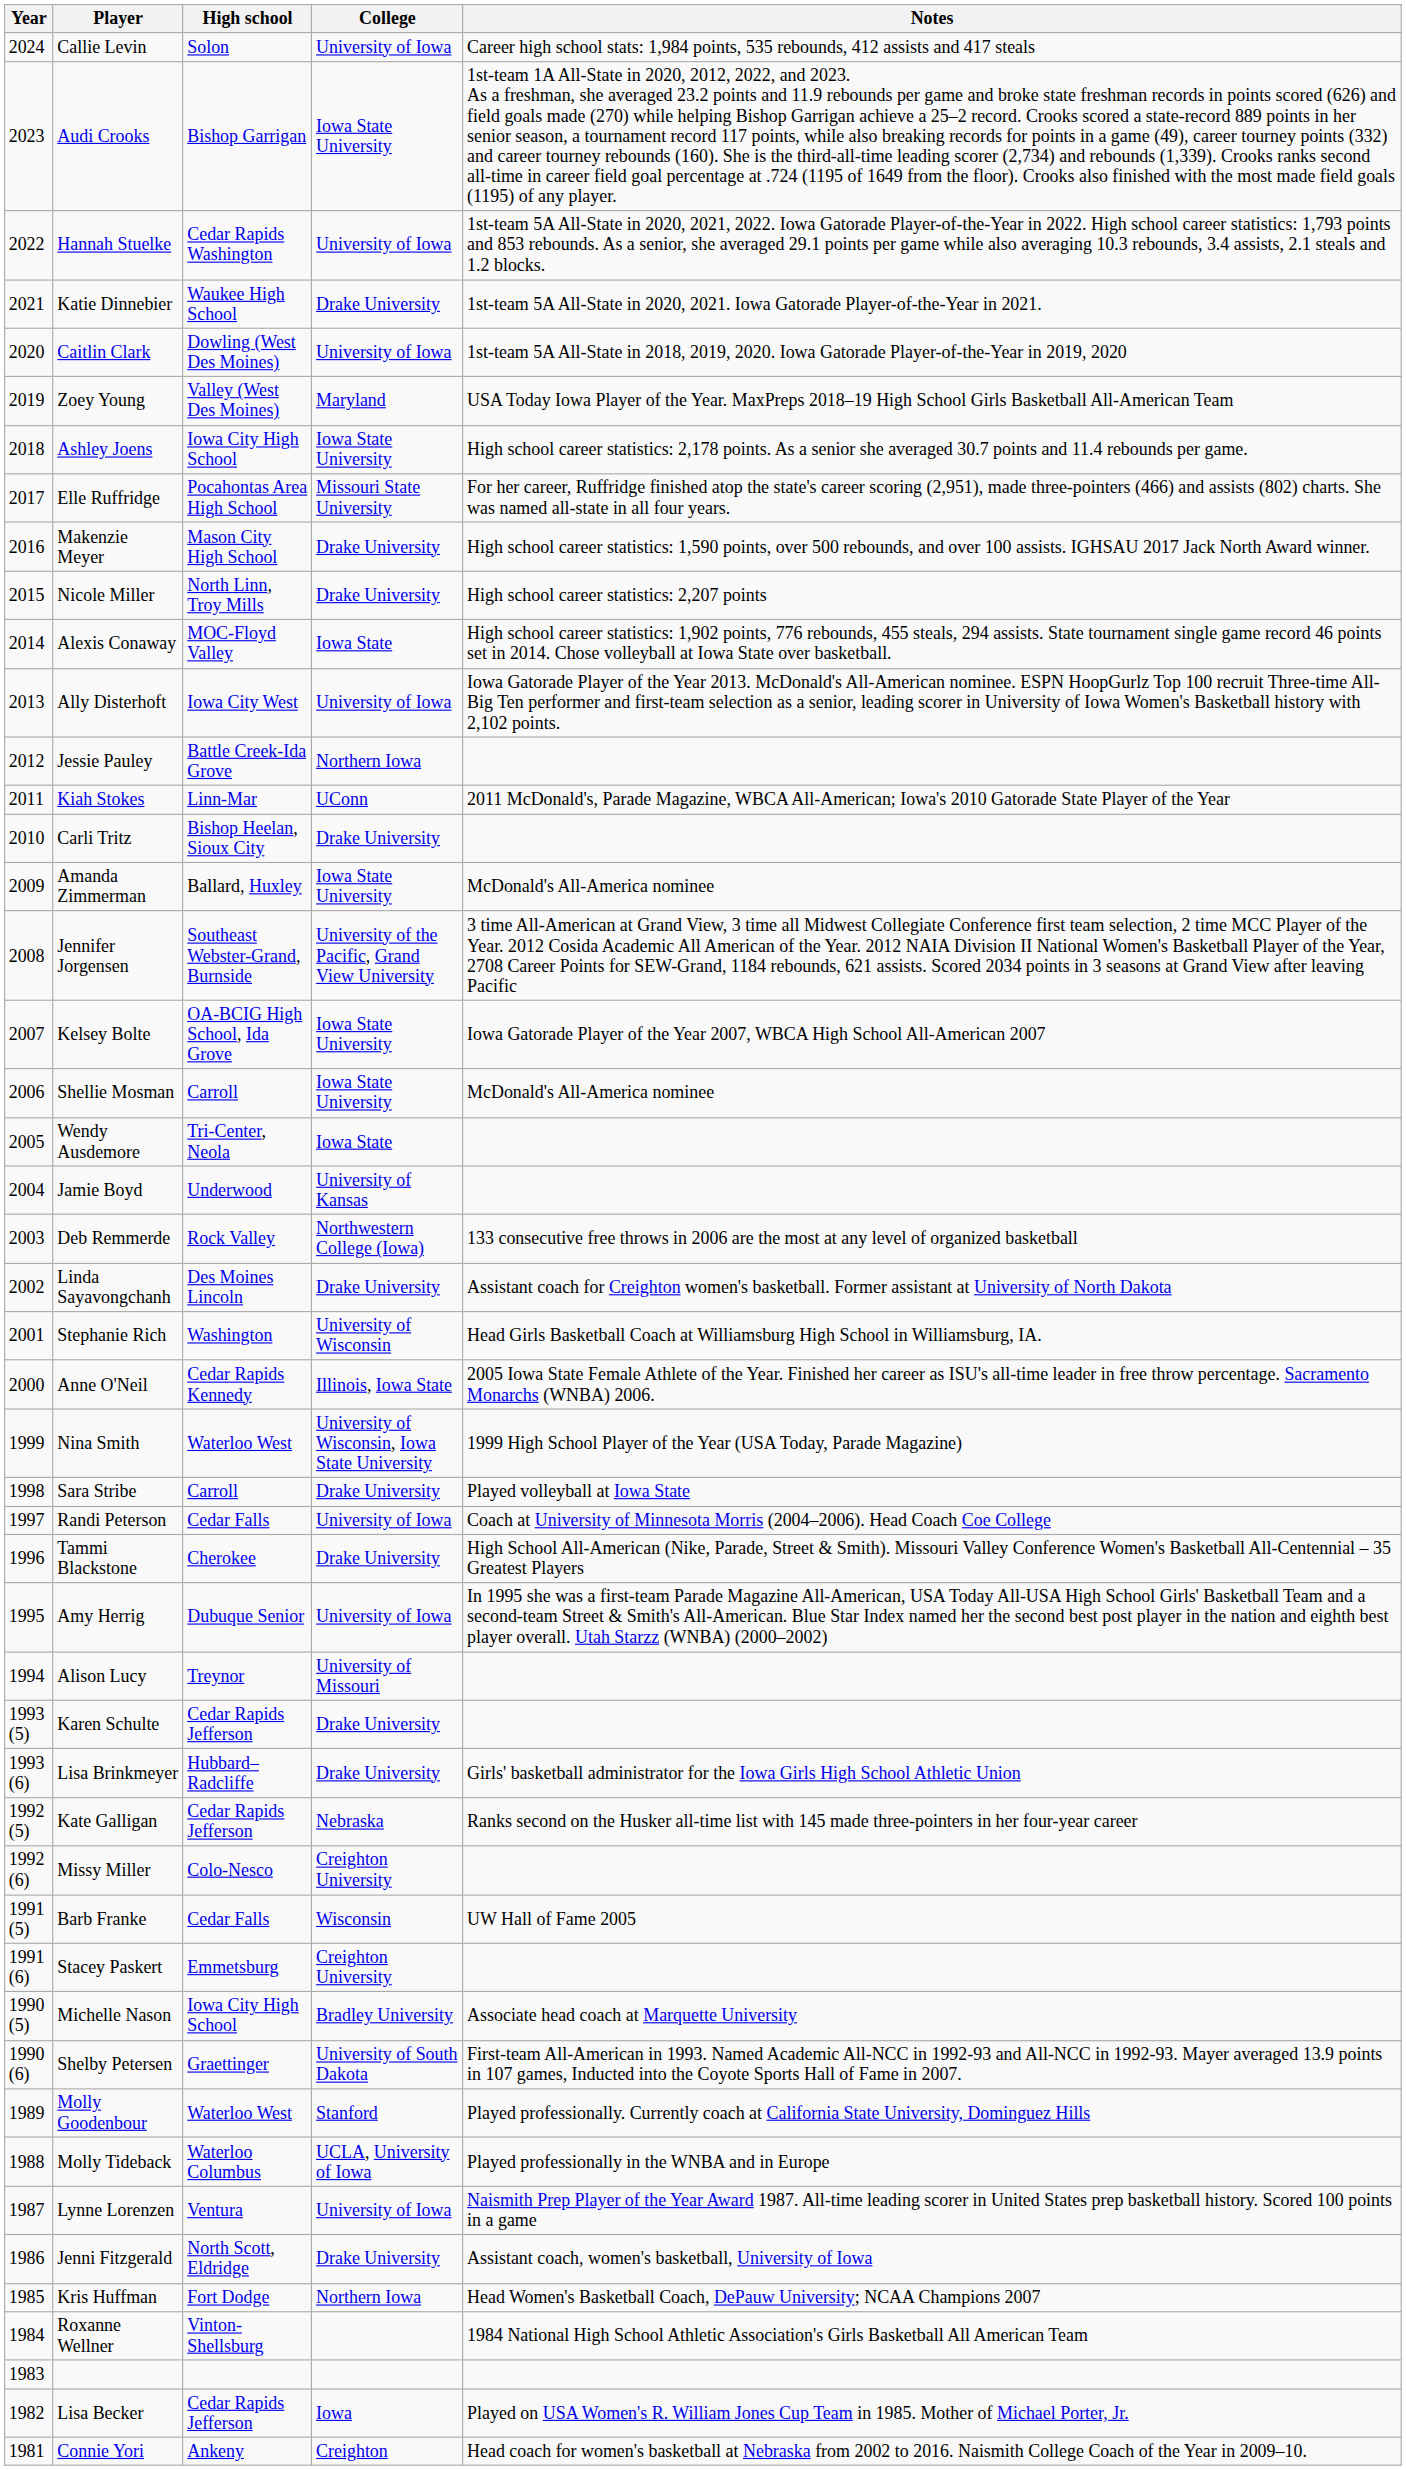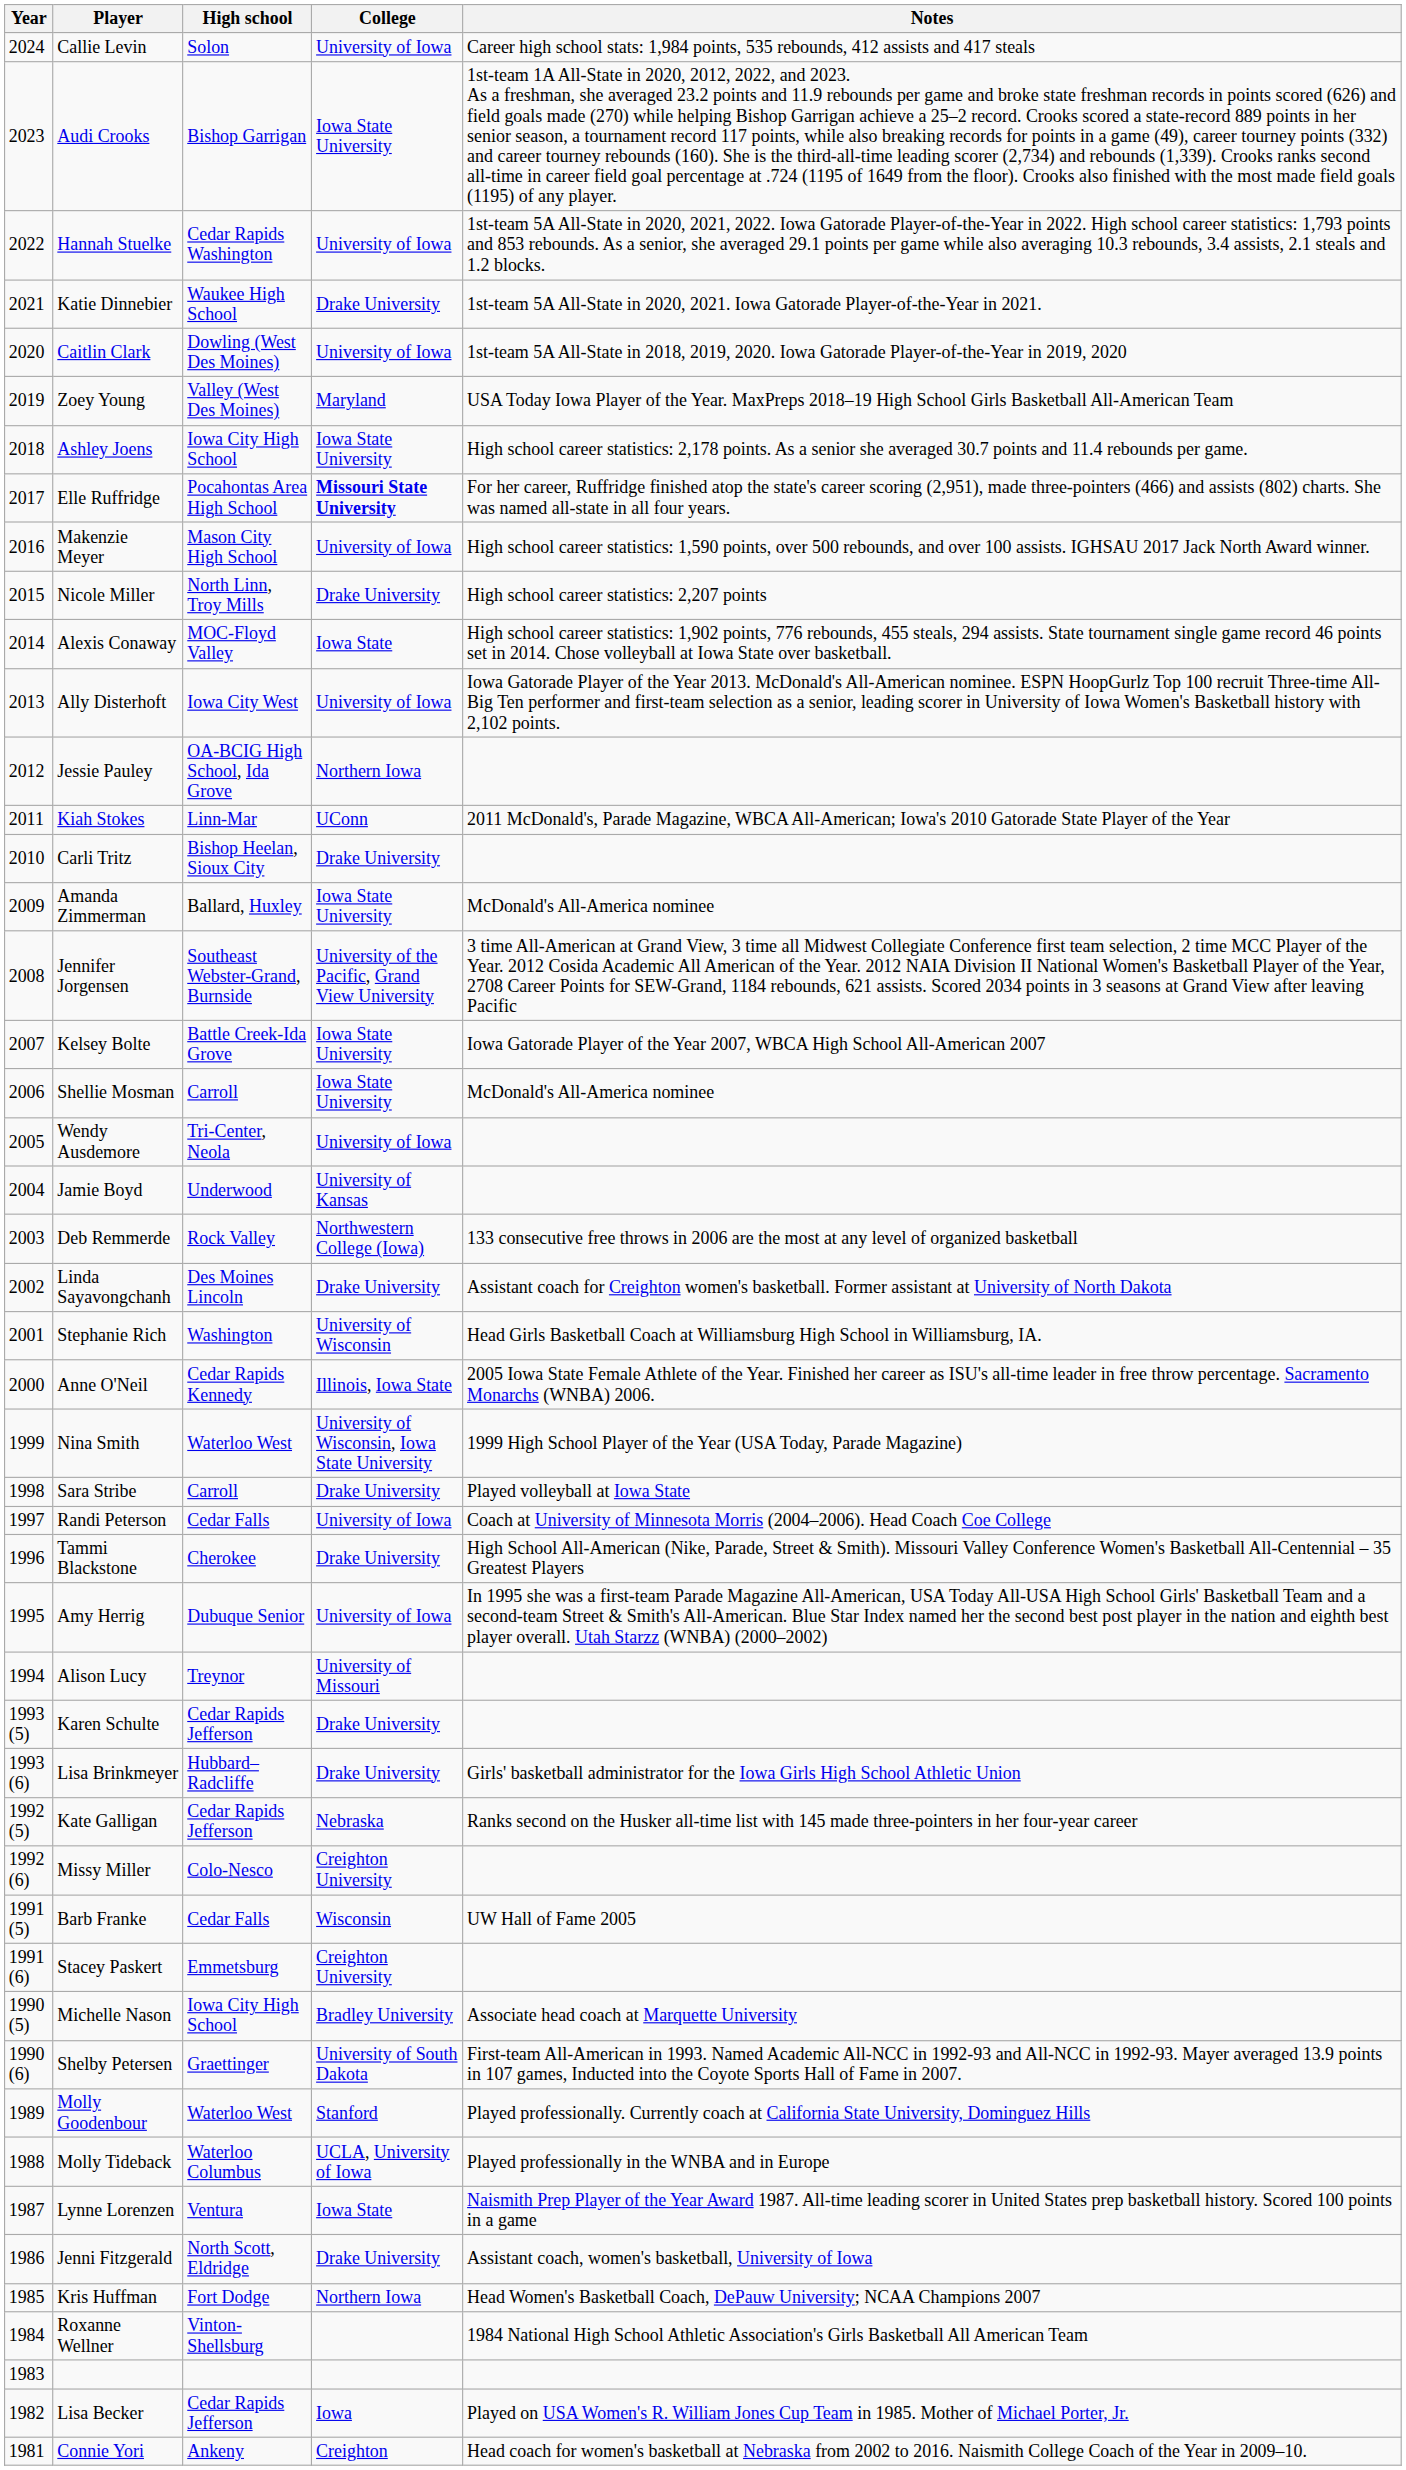(368, 498) normal -> (372, 498) bold
(378, 546) Drake University -> (384, 546) University of Iowa
(247, 761) Battle Creek-Ida Grove -> (245, 771) OA-BCIG High School, Ida Grove
(245, 1034) OA-BCIG High School, Ida Grove -> (247, 1044) Battle Creek-Ida Grove
(354, 1141) Iowa State -> (384, 1141) University of Iowa
(384, 2210) University of Iowa -> (354, 2210) Iowa State
